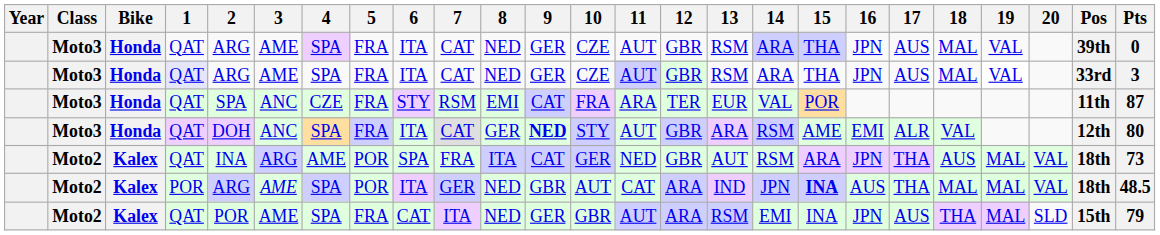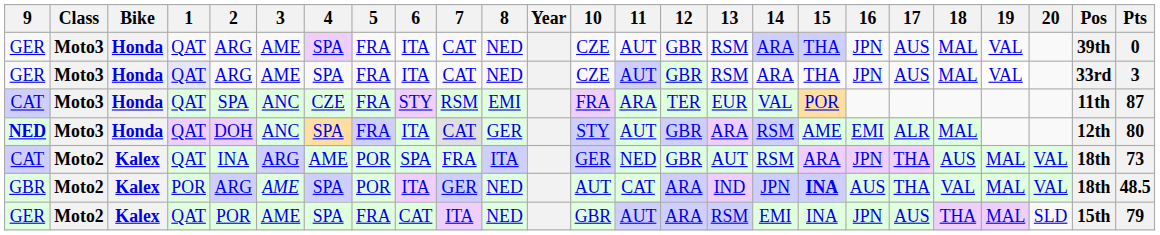columns swapped: (26, 18) <-> (548, 18)
(958, 131) VAL -> (958, 131) MAL
(958, 187) MAL -> (958, 187) VAL
